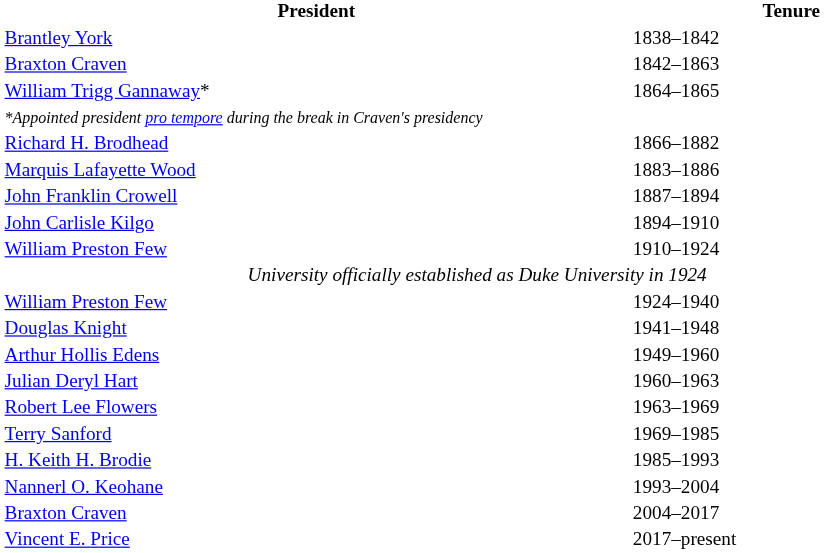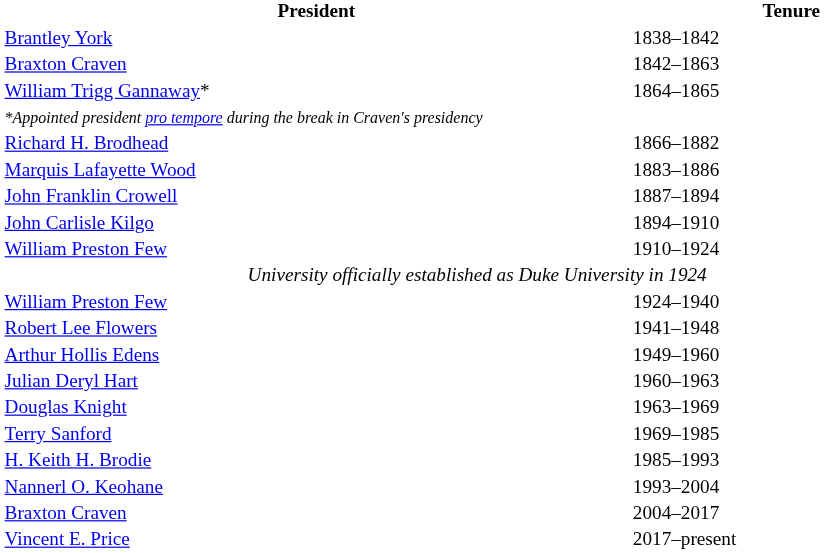(66, 328) Douglas Knight -> (81, 328) Robert Lee Flowers
(81, 407) Robert Lee Flowers -> (66, 407) Douglas Knight
